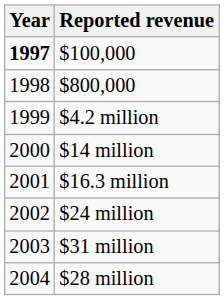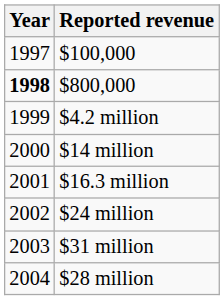(30, 53) bold -> (30, 53) normal
(30, 85) normal -> (30, 85) bold
